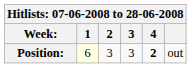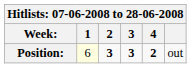(110, 53) normal -> (110, 53) bold
(131, 53) normal -> (131, 53) bold
